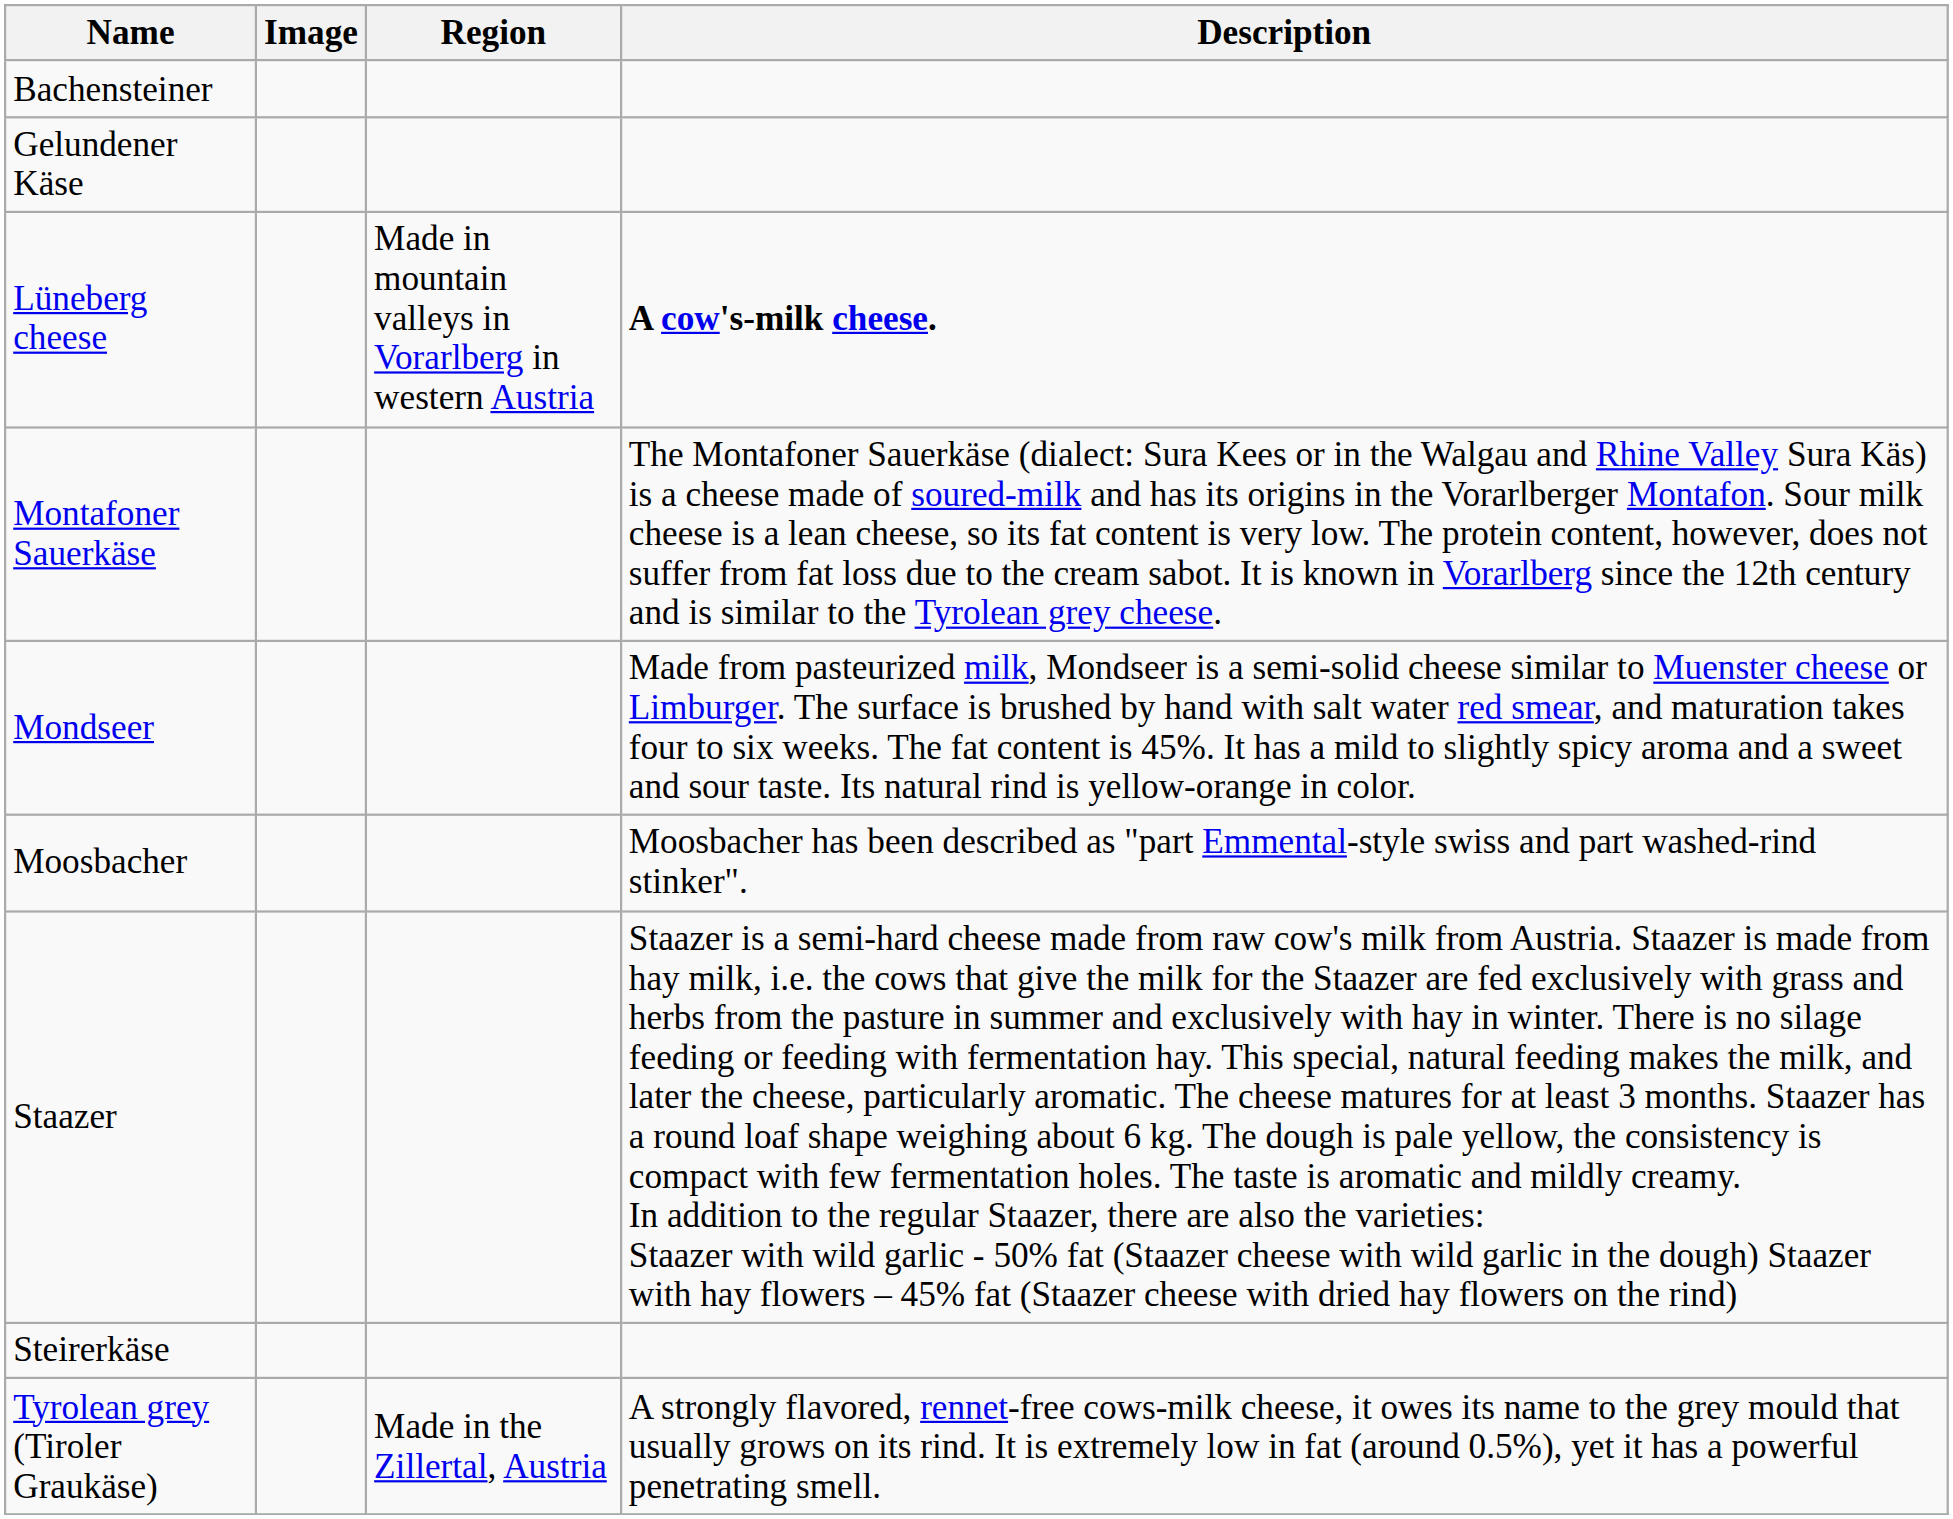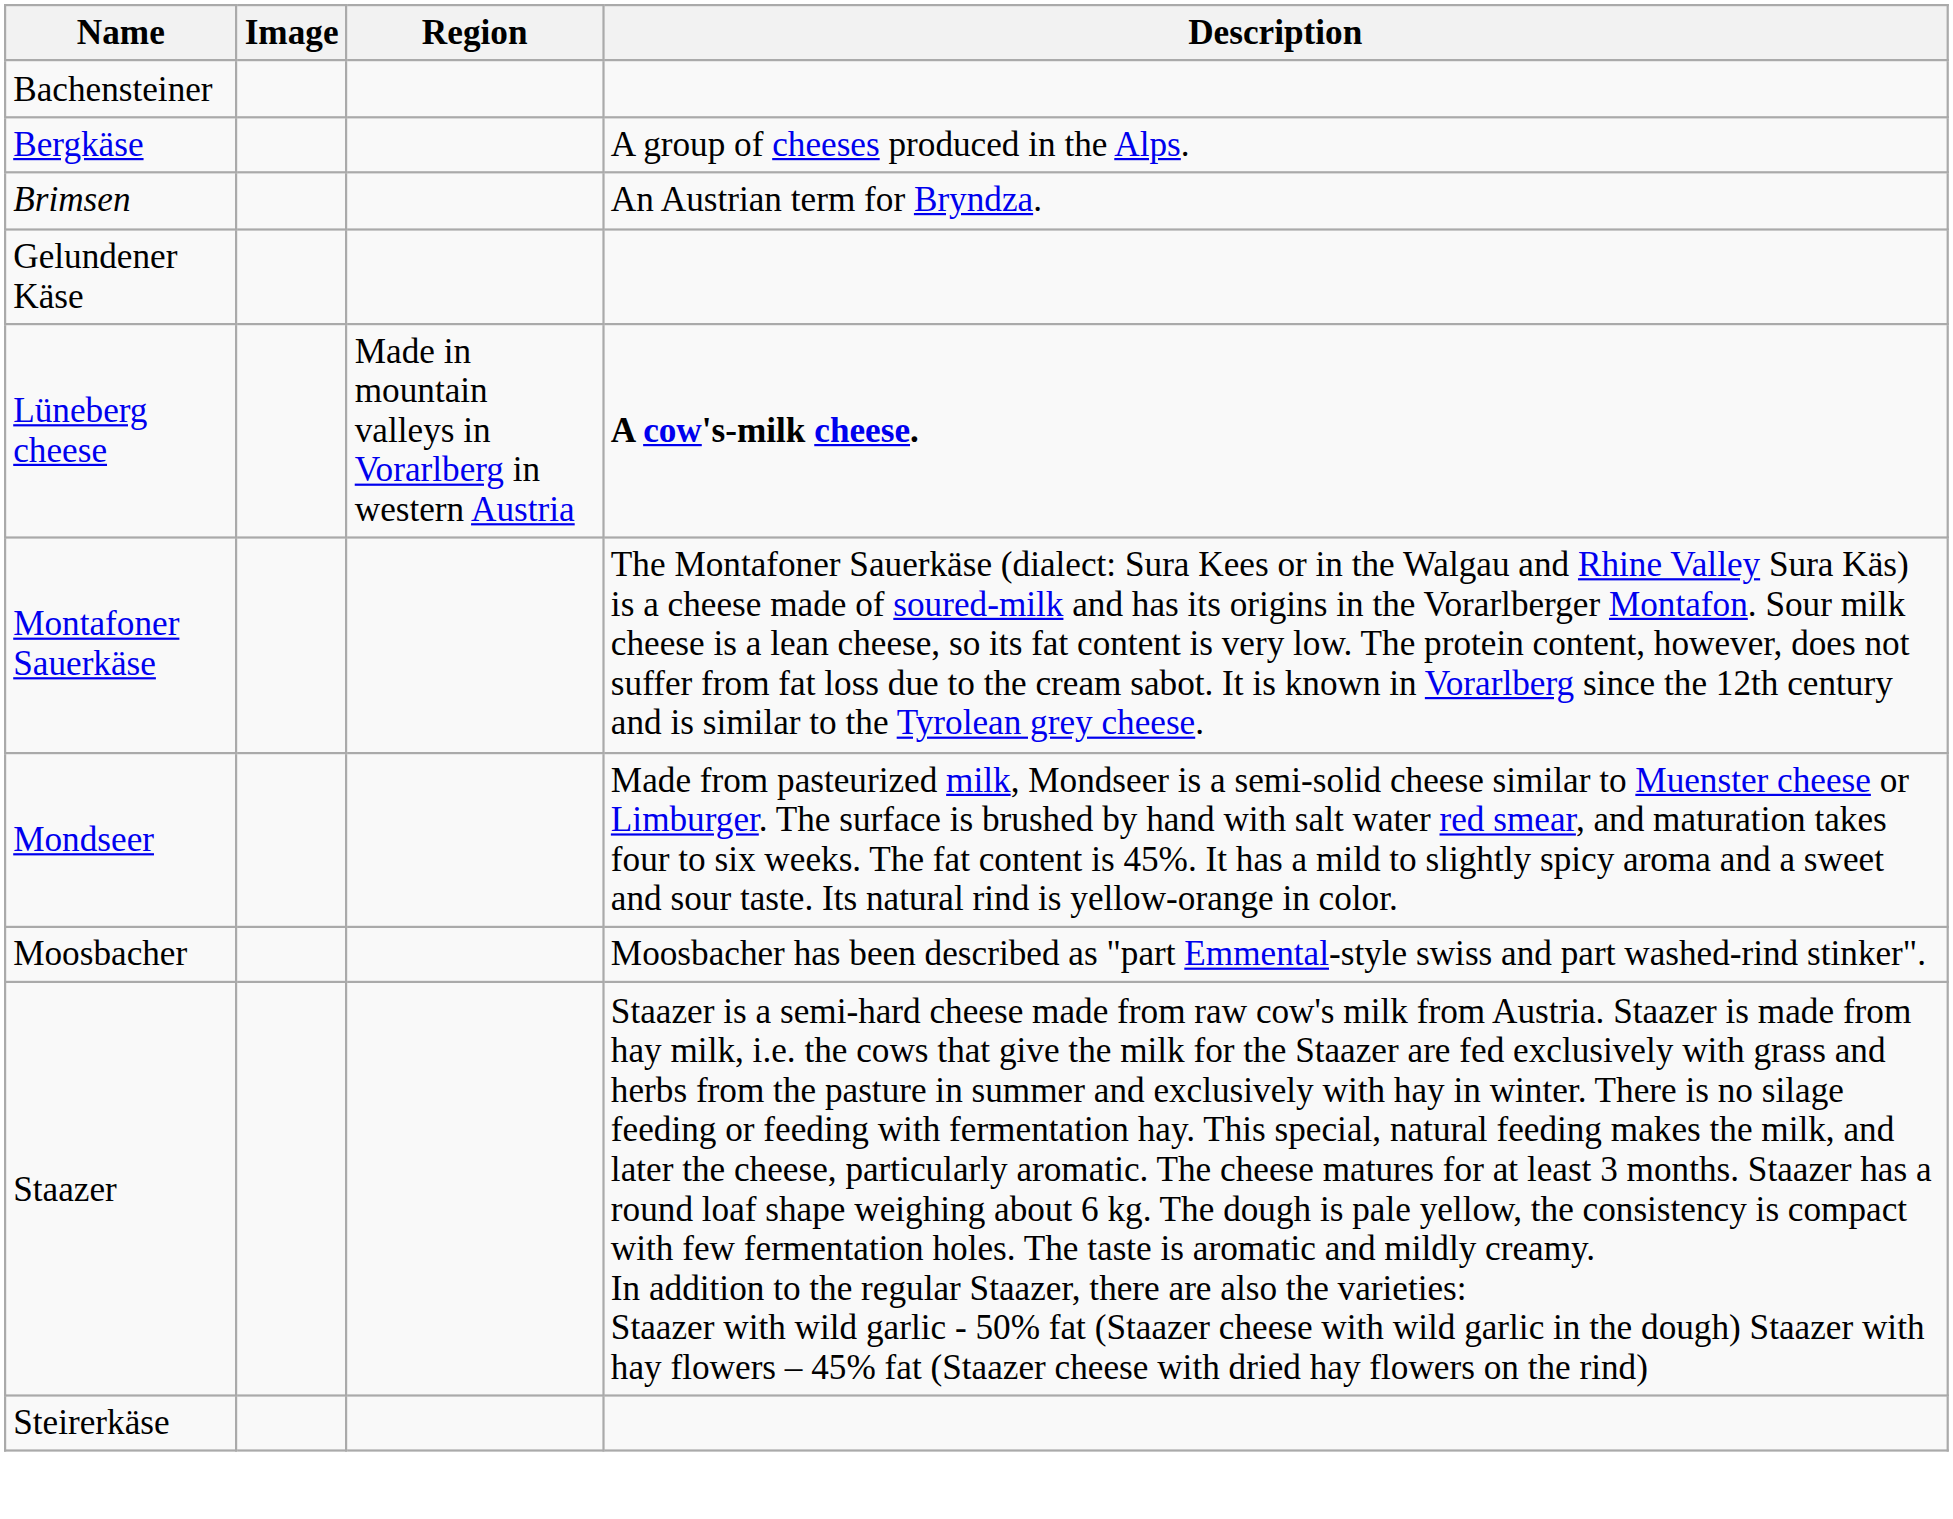+ row: (78, 144)
+ row: (72, 199)
- row: (111, 1445)
